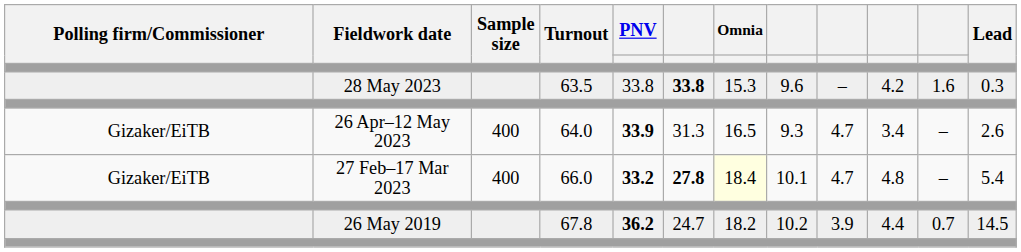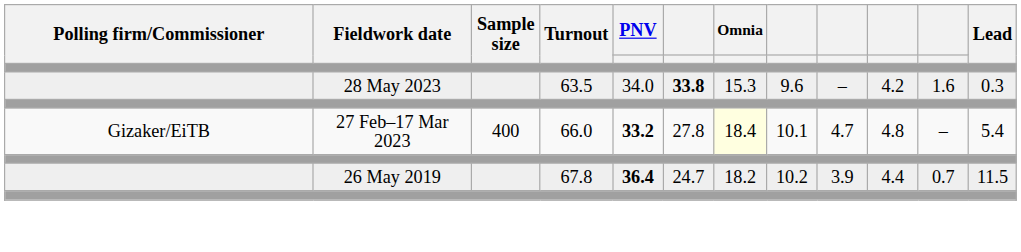(638, 85) 33.8 -> (638, 85) 34.0
- row: (392, 131)
(688, 178) bold -> (688, 131) normal
(638, 224) 36.2 -> (638, 177) 36.4
(993, 224) 14.5 -> (993, 177) 11.5
